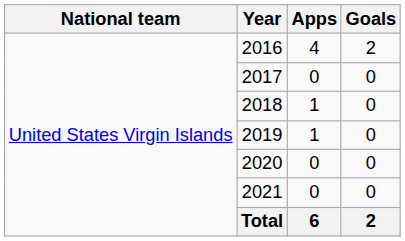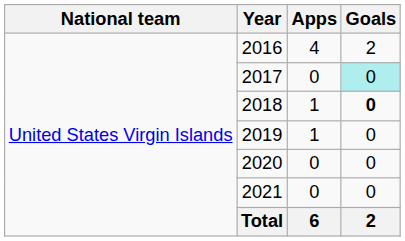(371, 76) no background -> (371, 76) paleturquoise background
(371, 105) normal -> (371, 105) bold
